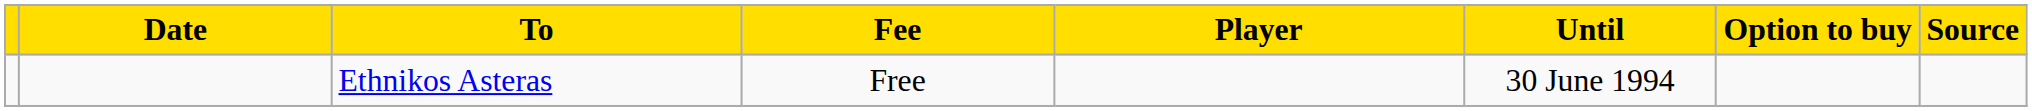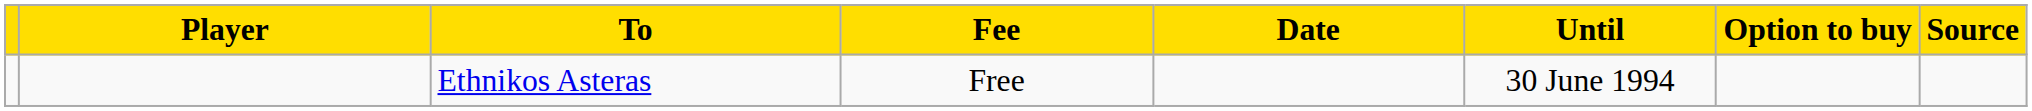columns swapped: (1259, 29) <-> (175, 29)
